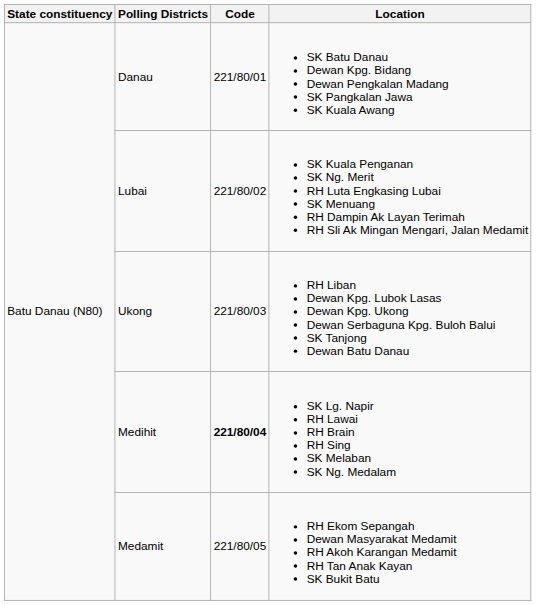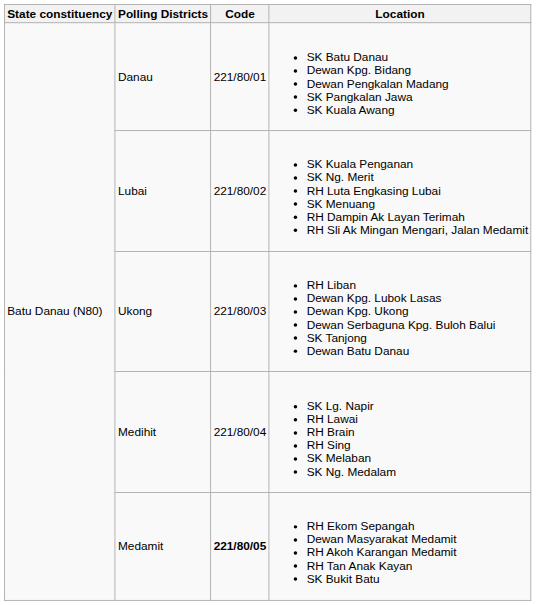(240, 432) bold -> (240, 432) normal
(240, 546) normal -> (240, 546) bold
